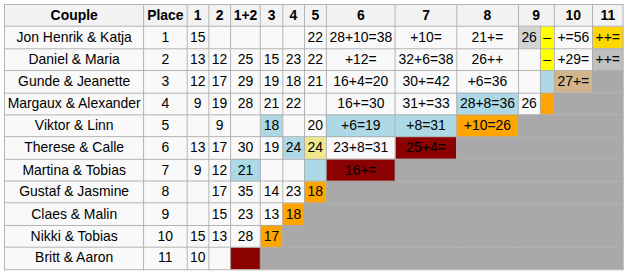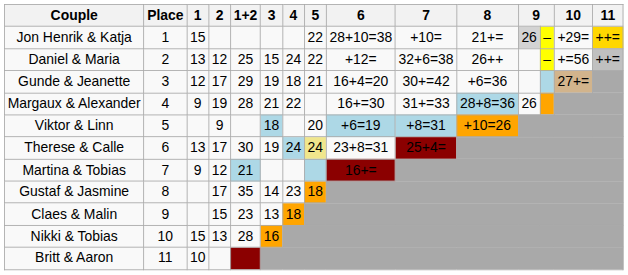(573, 37) +=56 -> (573, 37) +29=
(293, 59) 23 -> (293, 59) 24
(573, 59) +29= -> (573, 59) +=56
(272, 236) 17 -> (272, 236) 16
